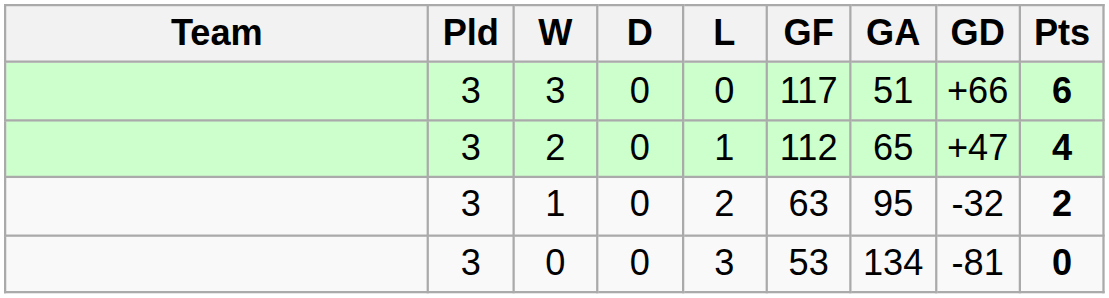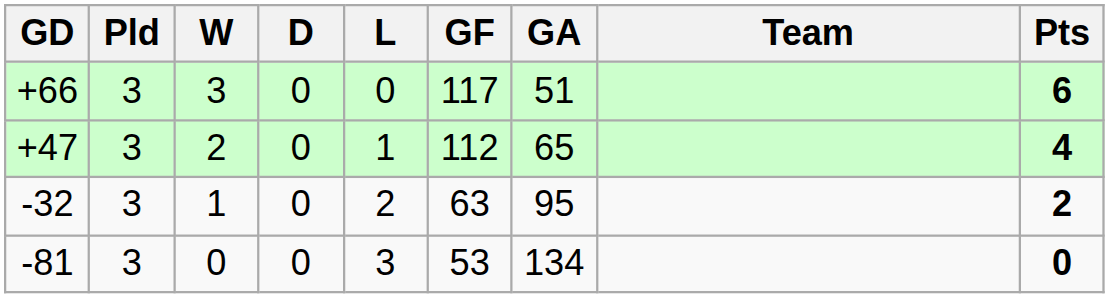columns swapped: (217, 33) <-> (978, 33)
